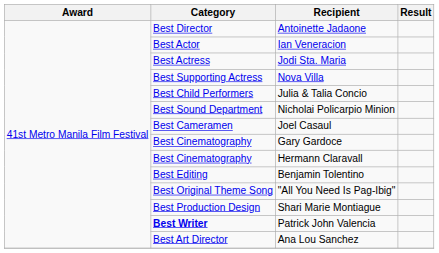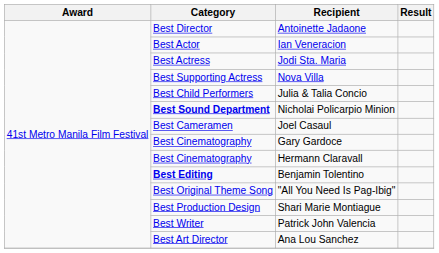(208, 110) normal -> (211, 110) bold
(180, 175) normal -> (183, 175) bold
(180, 223) bold -> (178, 223) normal
